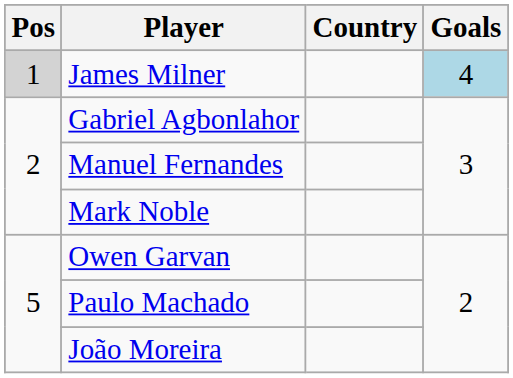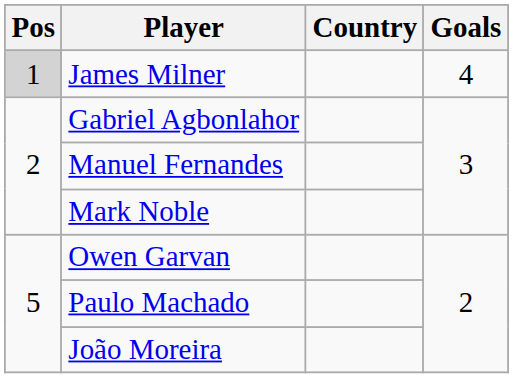(466, 73) lightblue background -> (466, 73) no background
